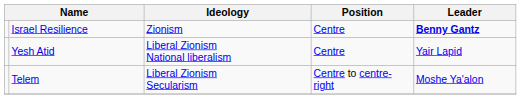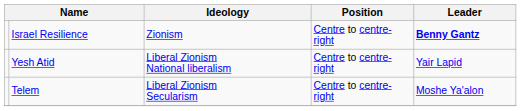(329, 29) Centre -> (353, 35) Centre to centre-right
(329, 51) Centre -> (353, 63) Centre to centre-right
